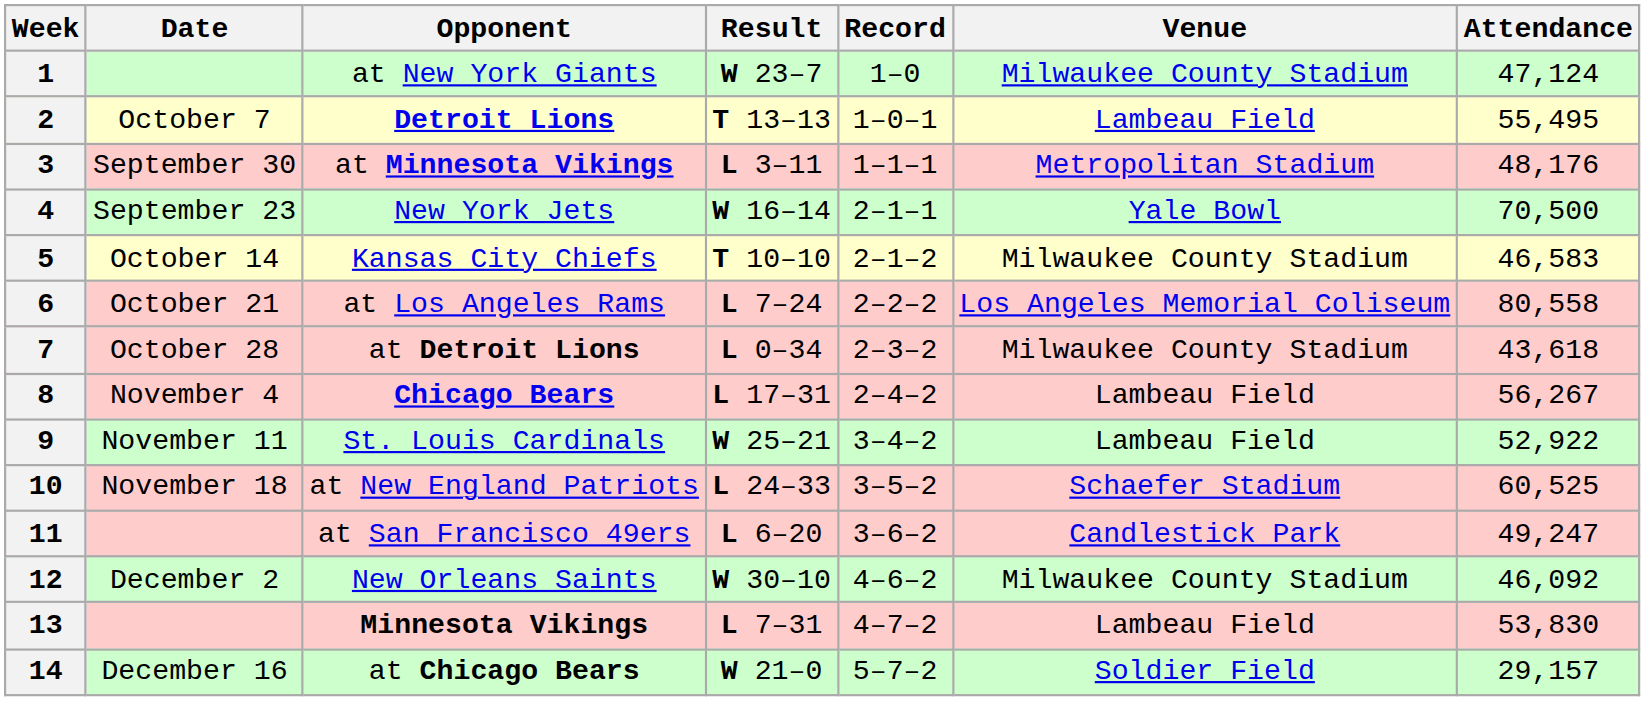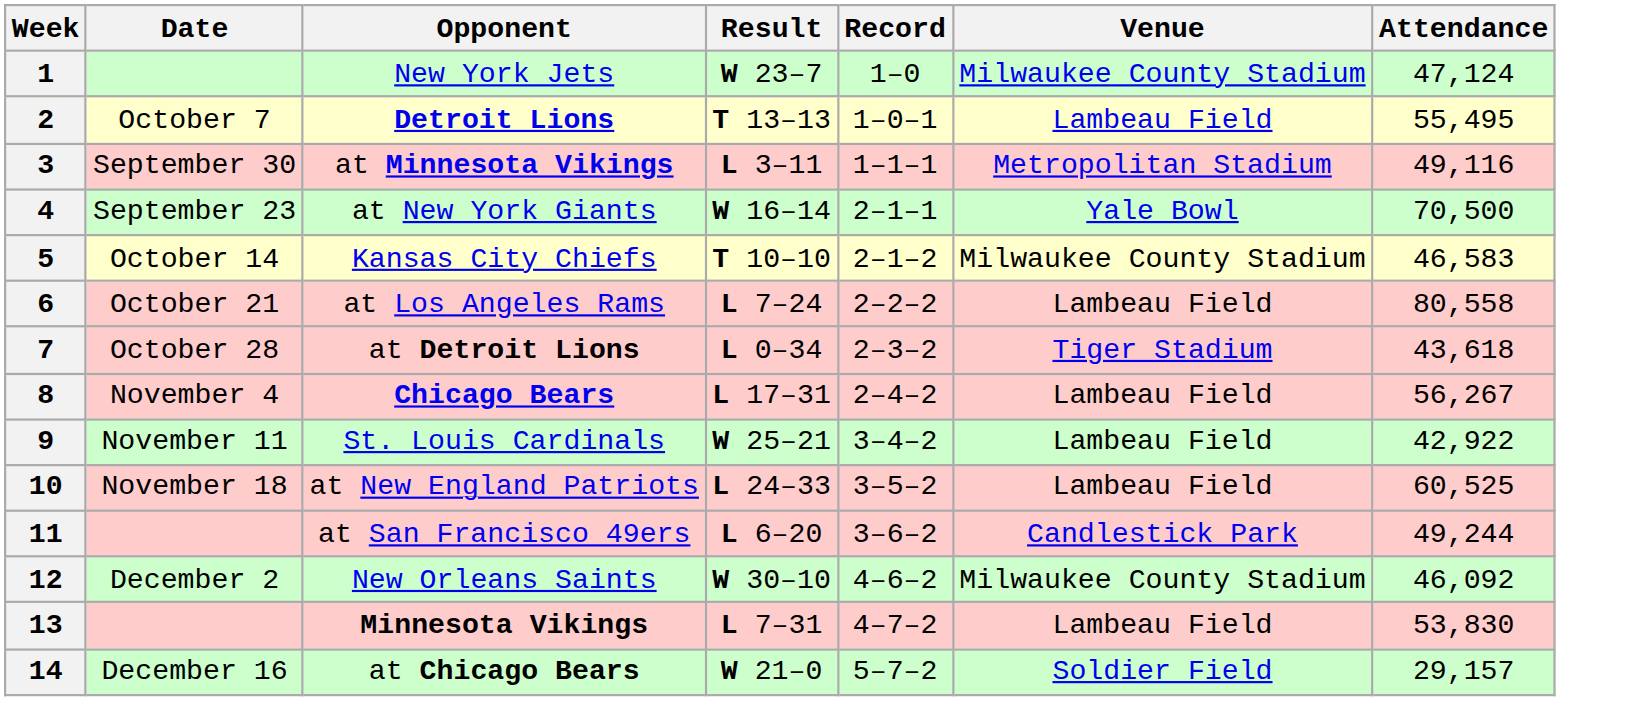(504, 74) at New York Giants -> (504, 74) New York Jets
(1548, 166) 48,176 -> (1464, 166) 49,116
(504, 212) New York Jets -> (504, 212) at New York Giants
(1205, 304) Los Angeles Memorial Coliseum -> (1162, 304) Lambeau Field
(1205, 350) Milwaukee County Stadium -> (1162, 350) Tiger Stadium
(1548, 442) 52,922 -> (1464, 442) 42,922
(1205, 488) Schaefer Stadium -> (1162, 488) Lambeau Field
(1548, 534) 49,247 -> (1464, 534) 49,244
